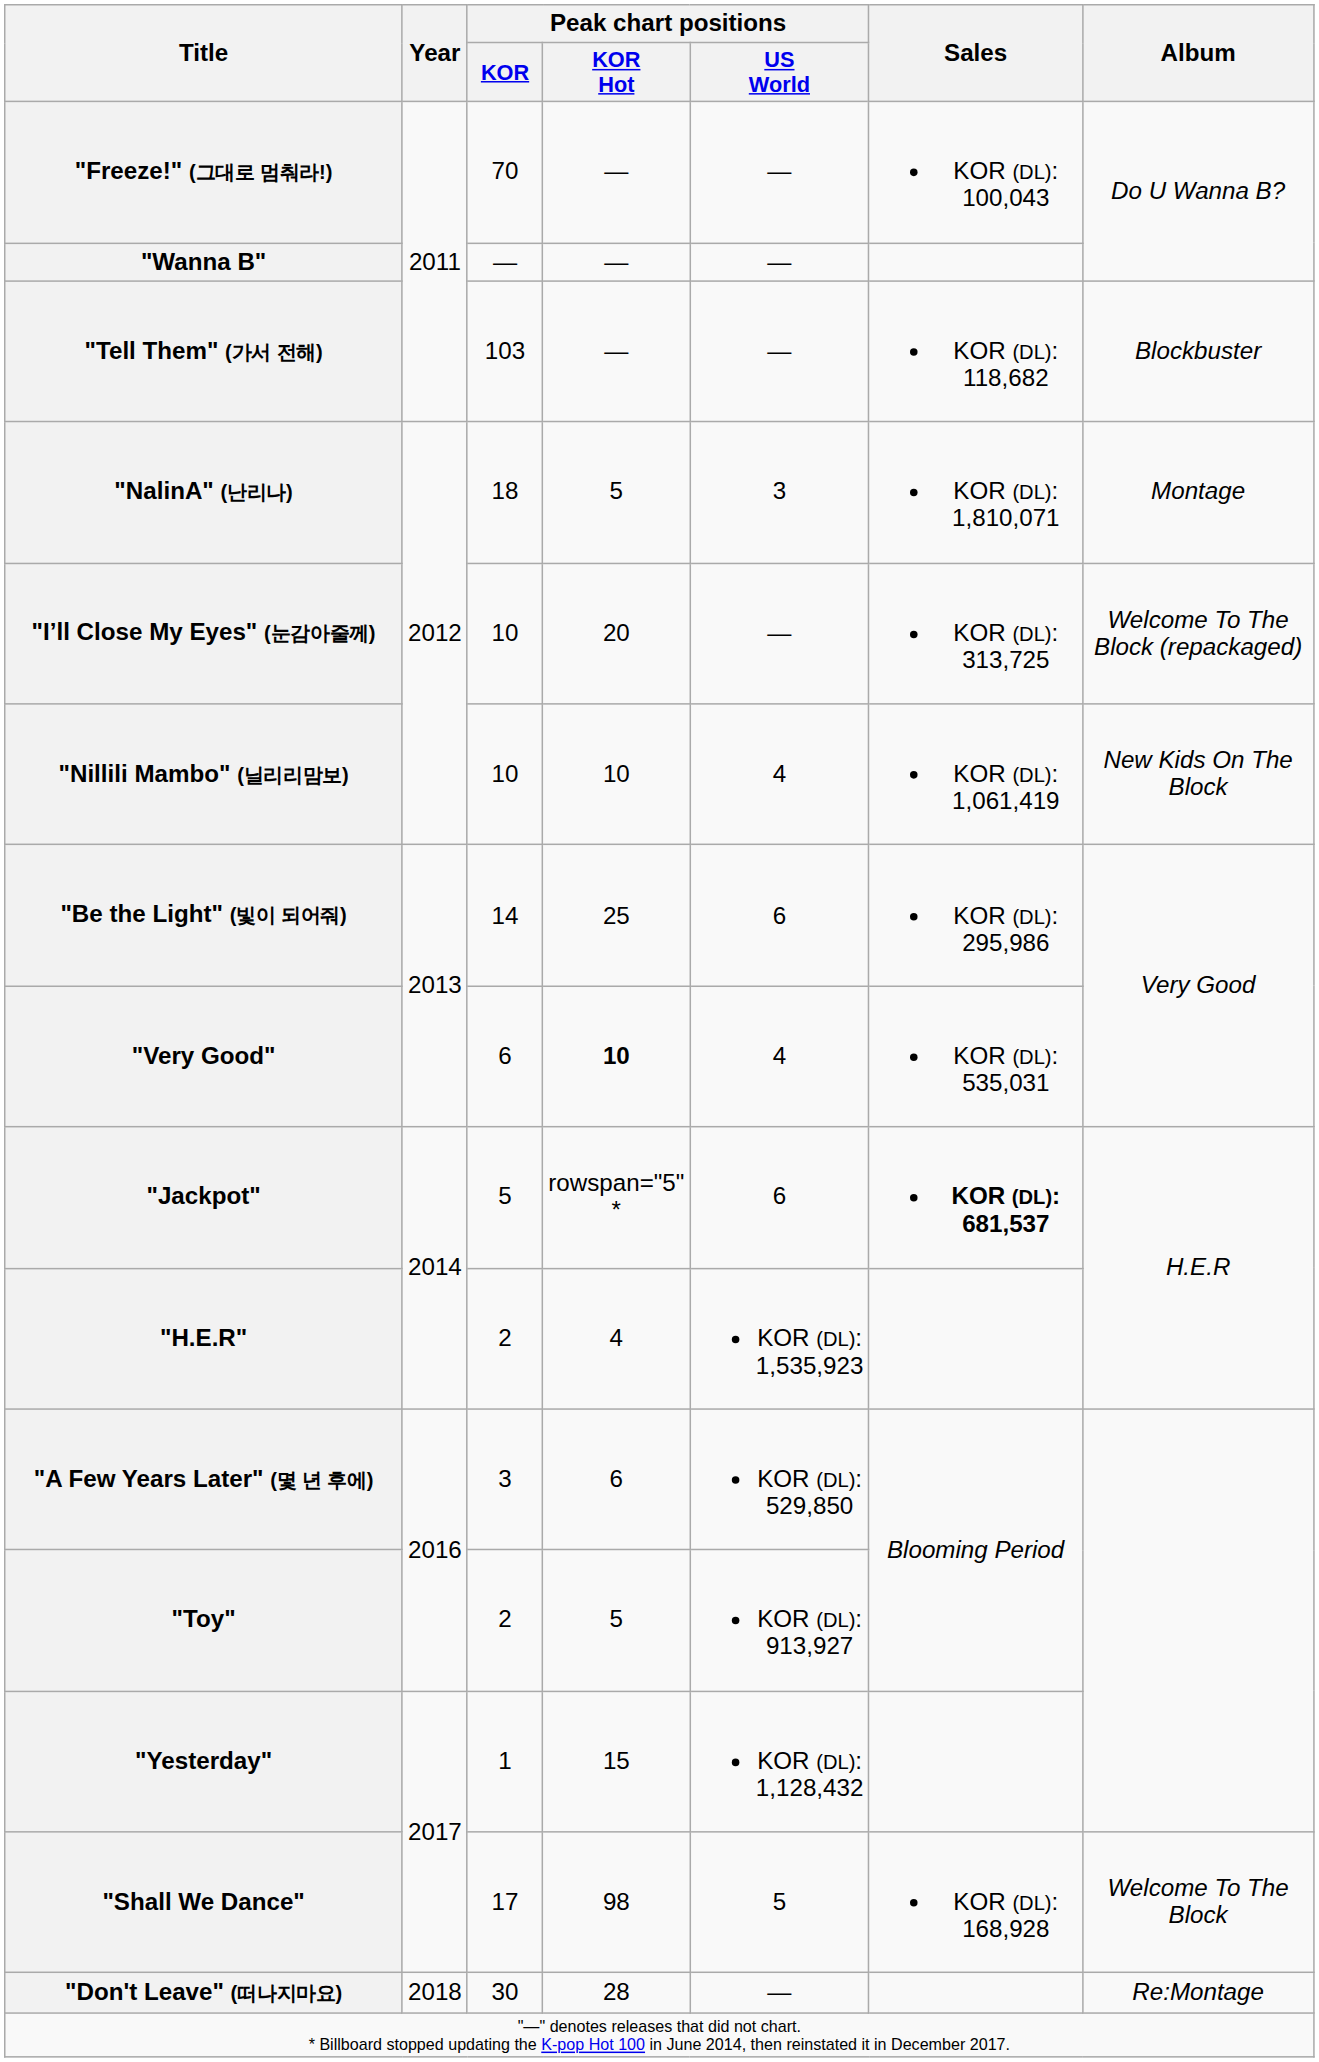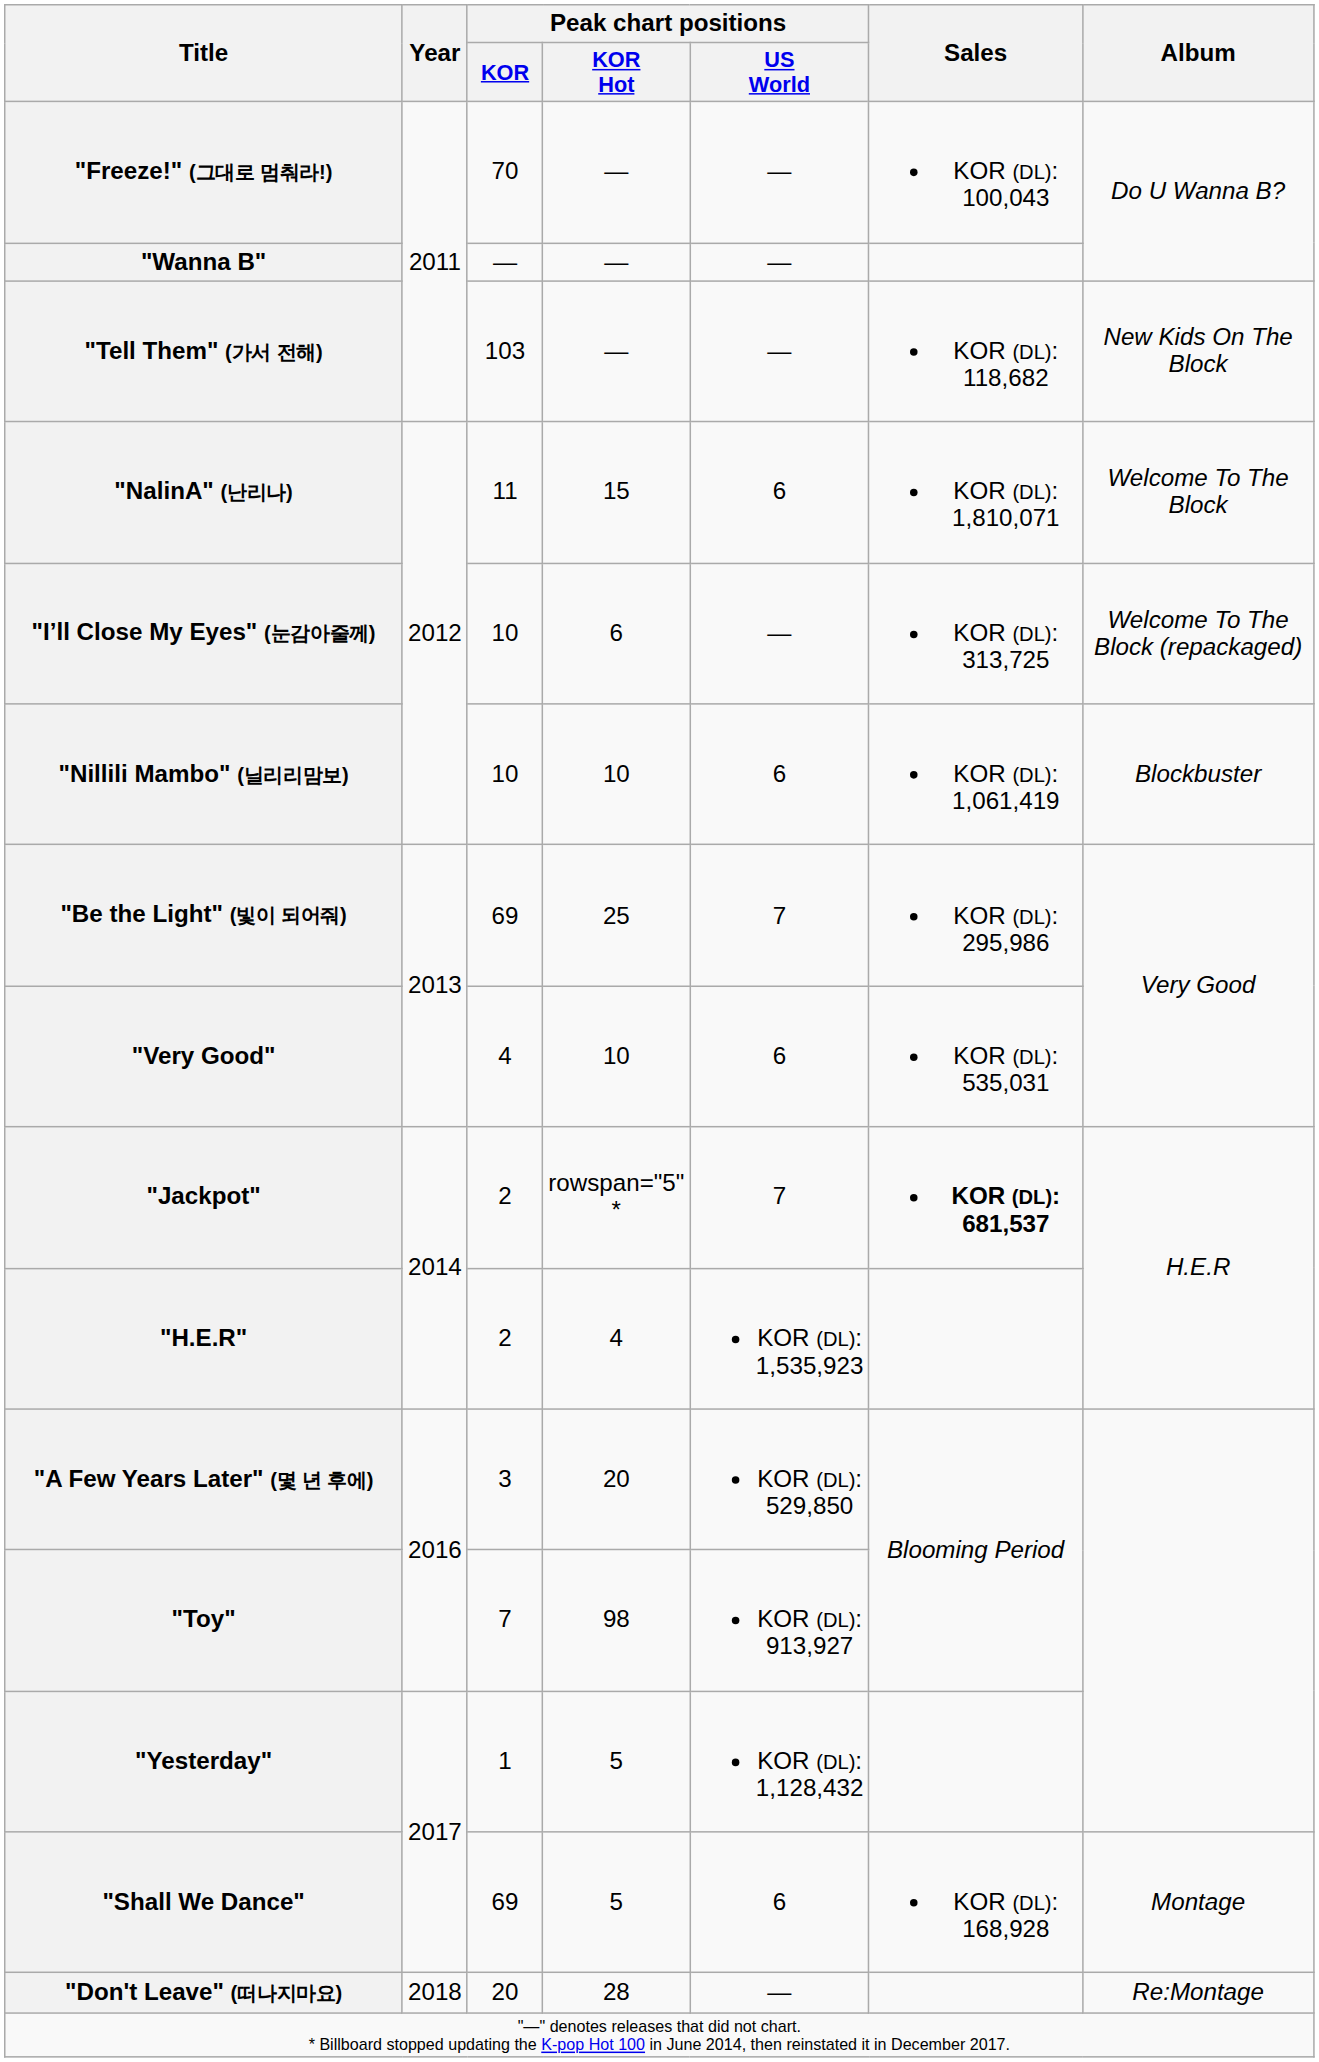(1198, 351) Blockbuster -> (1198, 351) New Kids On The Block
(505, 492) 18 -> (505, 492) 11
(616, 492) 5 -> (616, 492) 15
(779, 492) 3 -> (779, 492) 6
(1198, 492) Montage -> (1198, 492) Welcome To The Block
(616, 633) 20 -> (616, 633) 6
(779, 774) 4 -> (779, 774) 6
(1198, 774) New Kids On The Block -> (1198, 774) Blockbuster
(505, 915) 14 -> (505, 915) 69
(779, 915) 6 -> (779, 915) 7
(505, 1056) 6 -> (505, 1056) 4
(616, 1056) bold -> (616, 1056) normal
(779, 1056) 4 -> (779, 1056) 6
(505, 1197) 5 -> (505, 1197) 2
(779, 1197) 6 -> (779, 1197) 7
(616, 1479) 6 -> (616, 1479) 20
(505, 1620) 2 -> (505, 1620) 7
(616, 1620) 5 -> (616, 1620) 98
(616, 1761) 15 -> (616, 1761) 5
(505, 1902) 17 -> (505, 1902) 69
(616, 1902) 98 -> (616, 1902) 5
(779, 1902) 5 -> (779, 1902) 6
(1198, 1902) Welcome To The Block -> (1198, 1902) Montage
(505, 1992) 30 -> (505, 1992) 20
